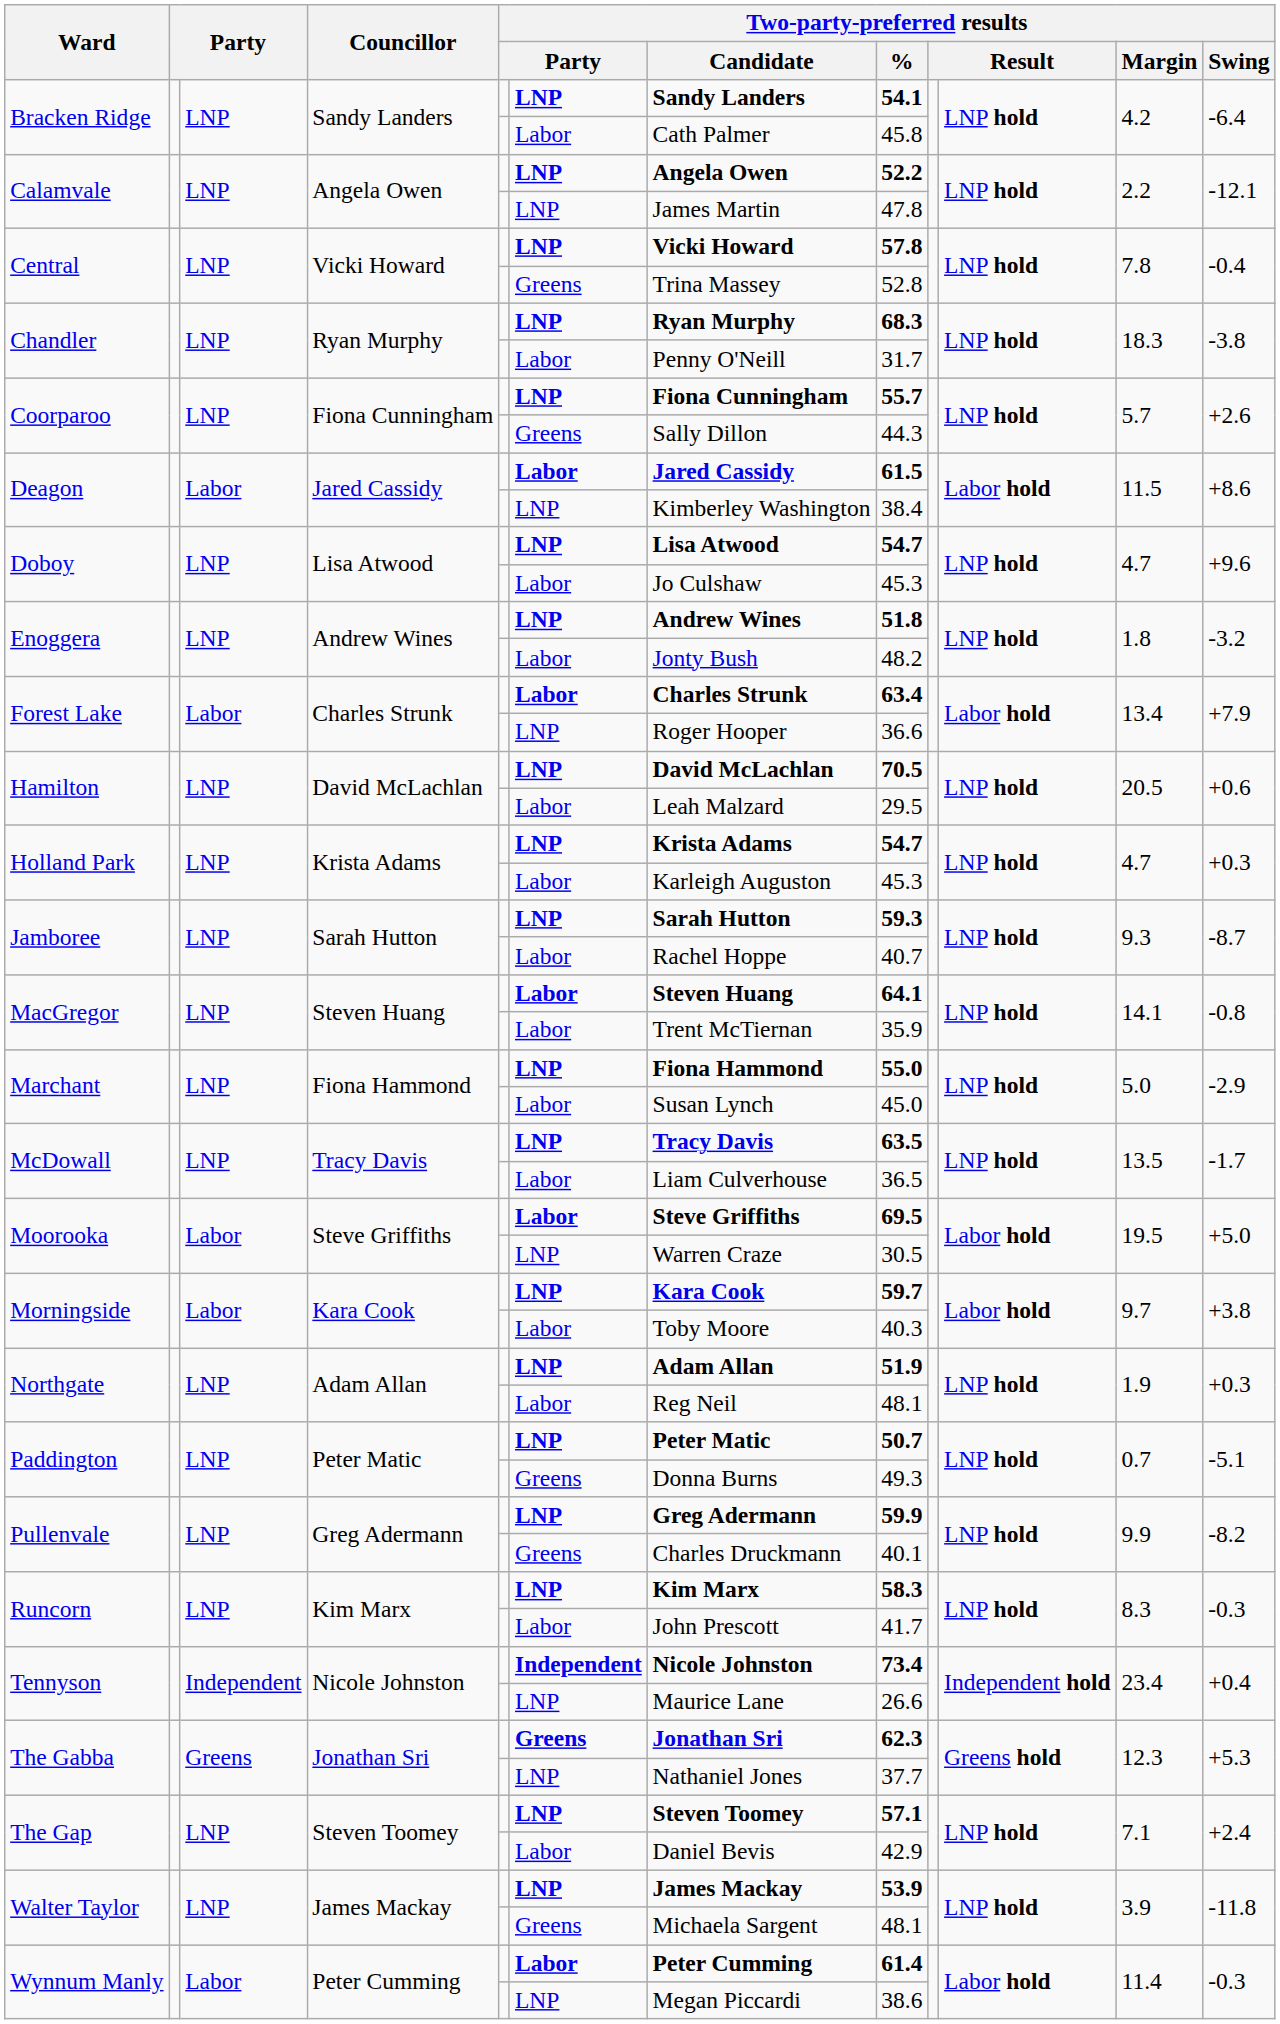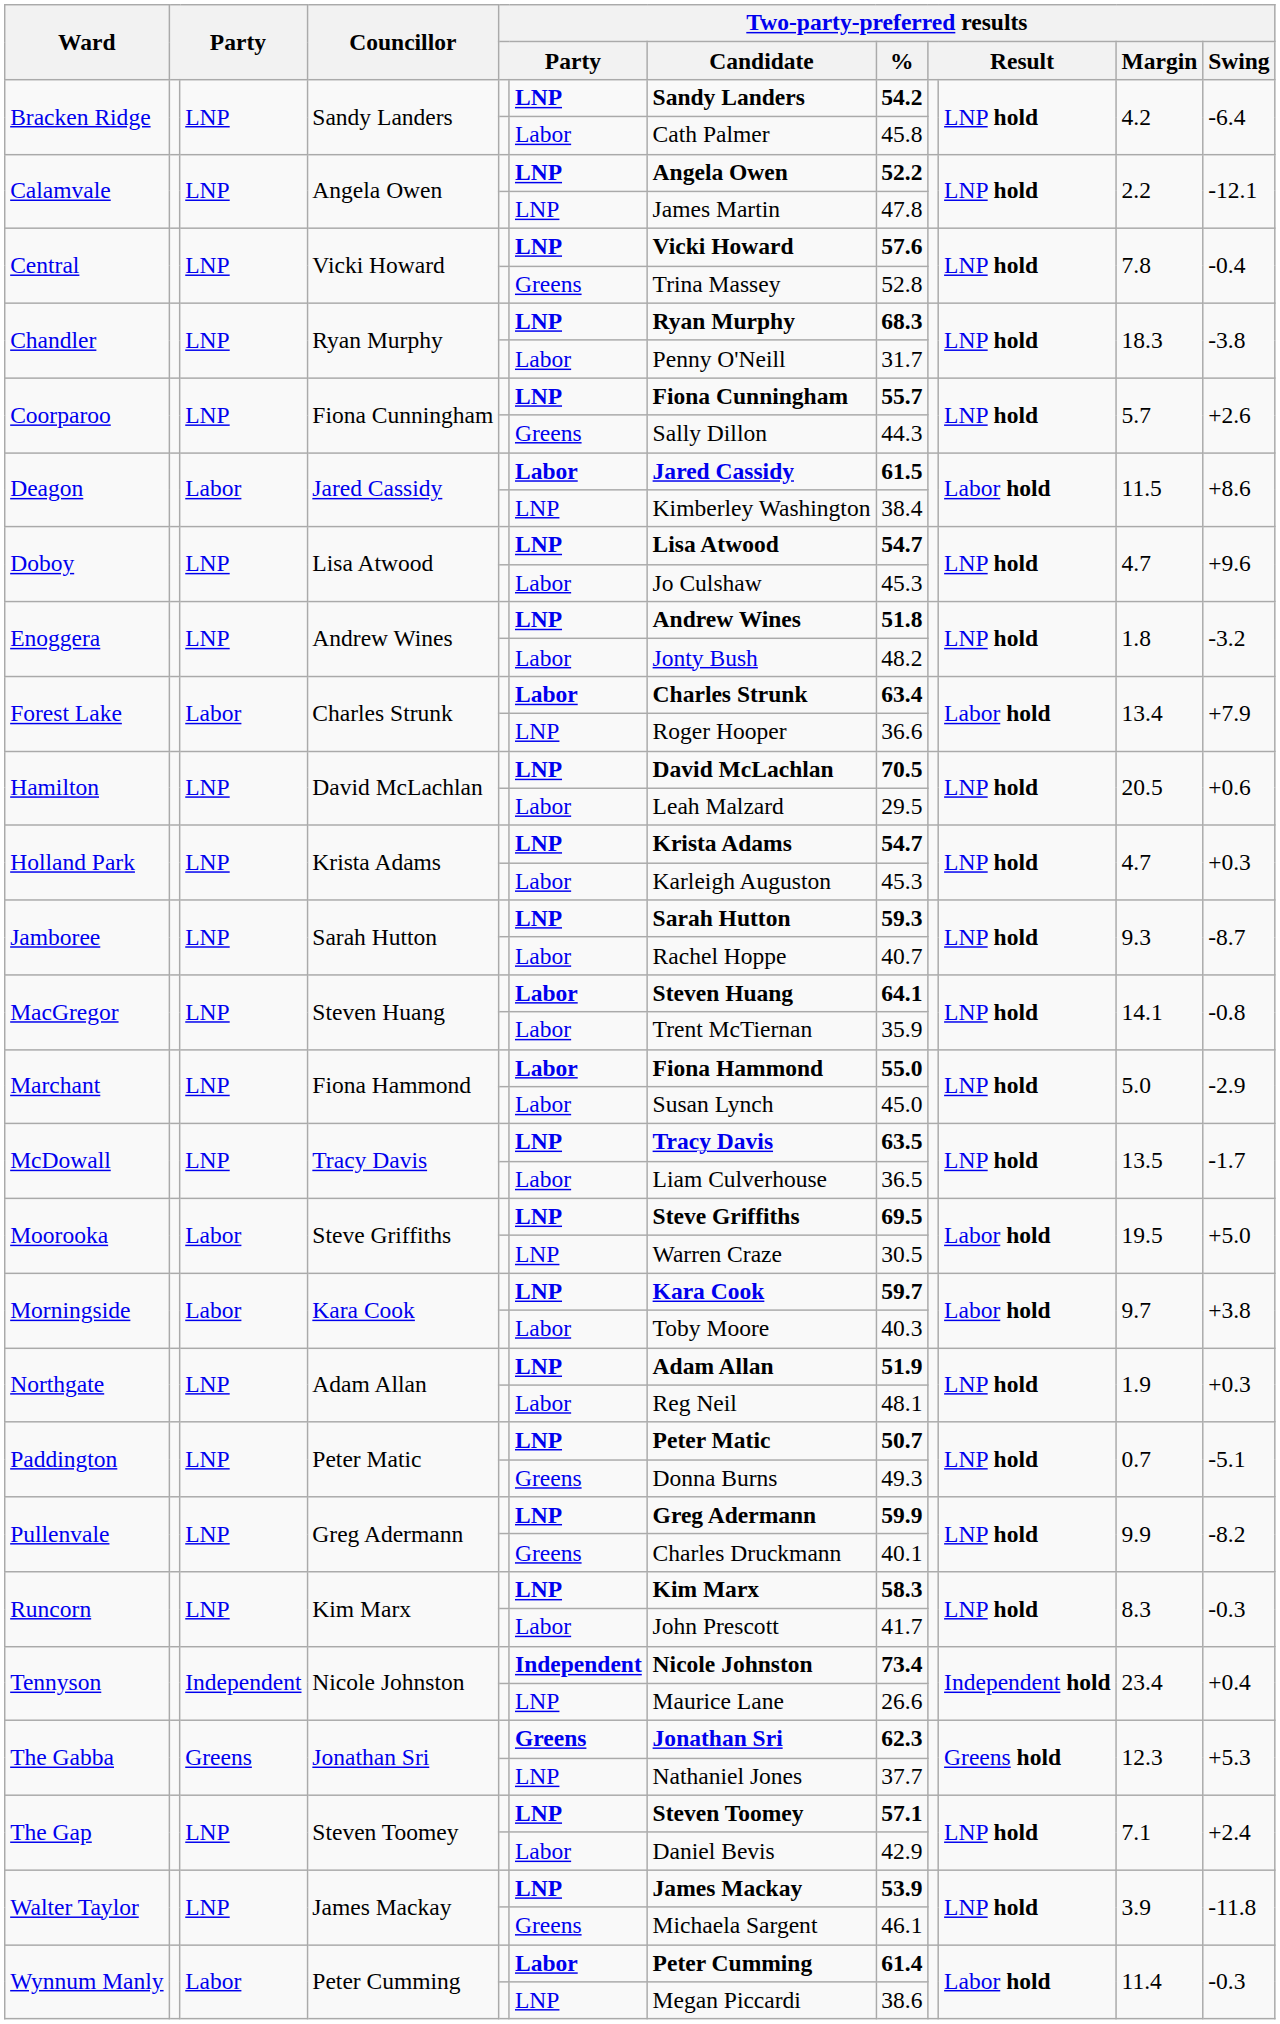(902, 97) 54.1 -> (902, 97) 54.2
(902, 246) 57.8 -> (902, 246) 57.6
(539, 1067) LNP -> (546, 1067) Labor
(546, 1216) Labor -> (539, 1216) LNP
(902, 1925) 48.1 -> (902, 1925) 46.1
